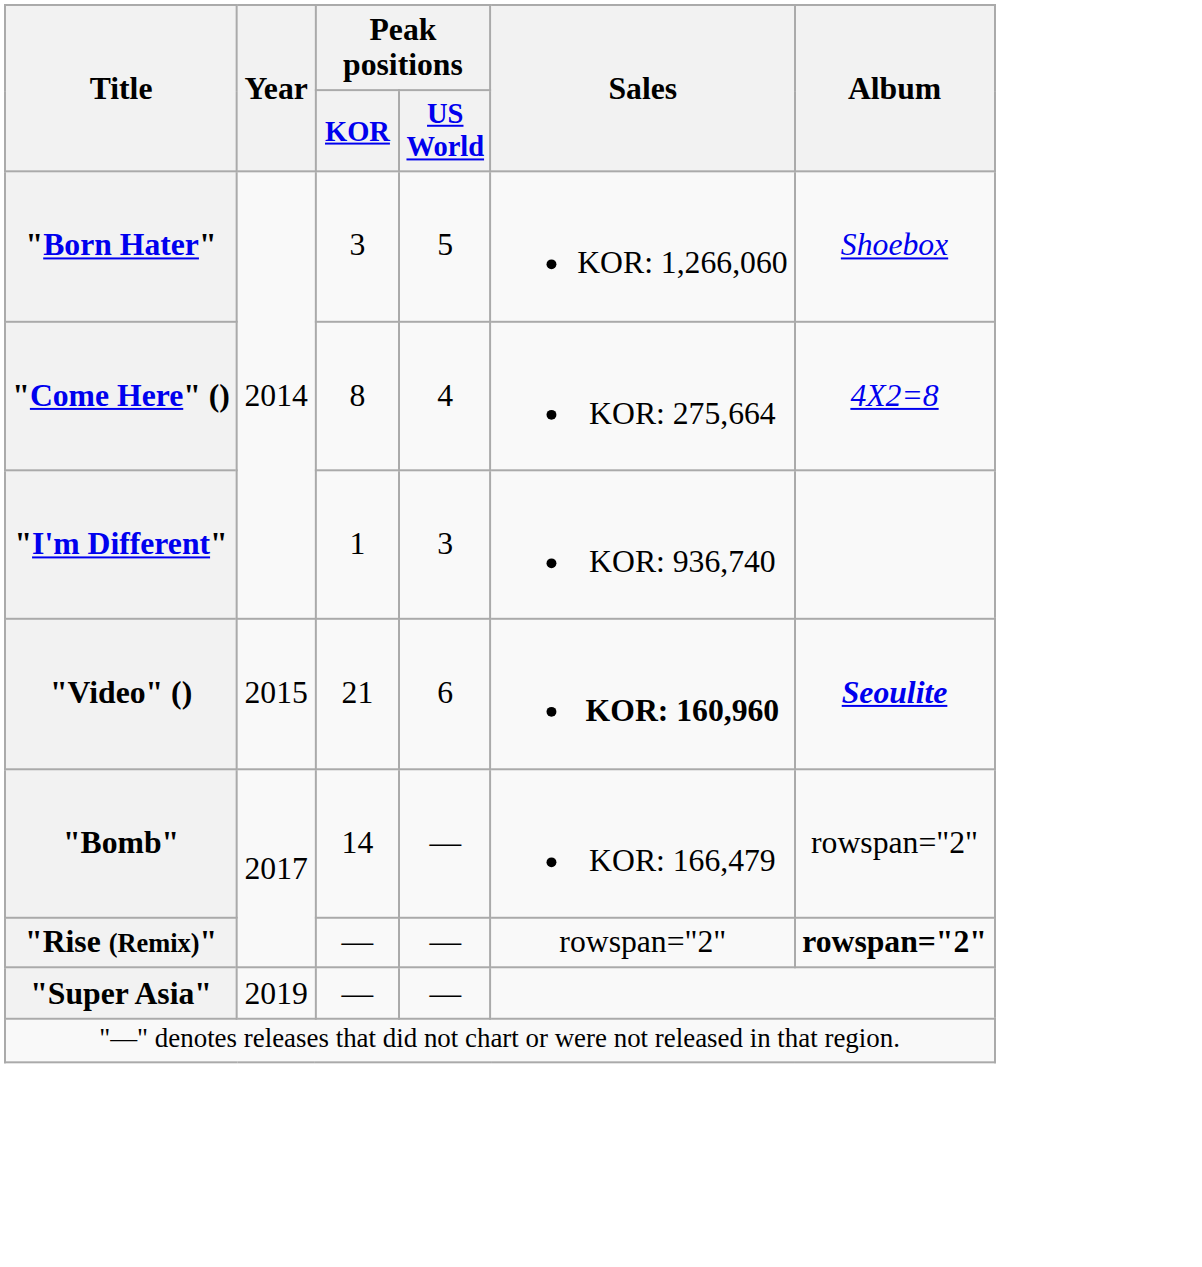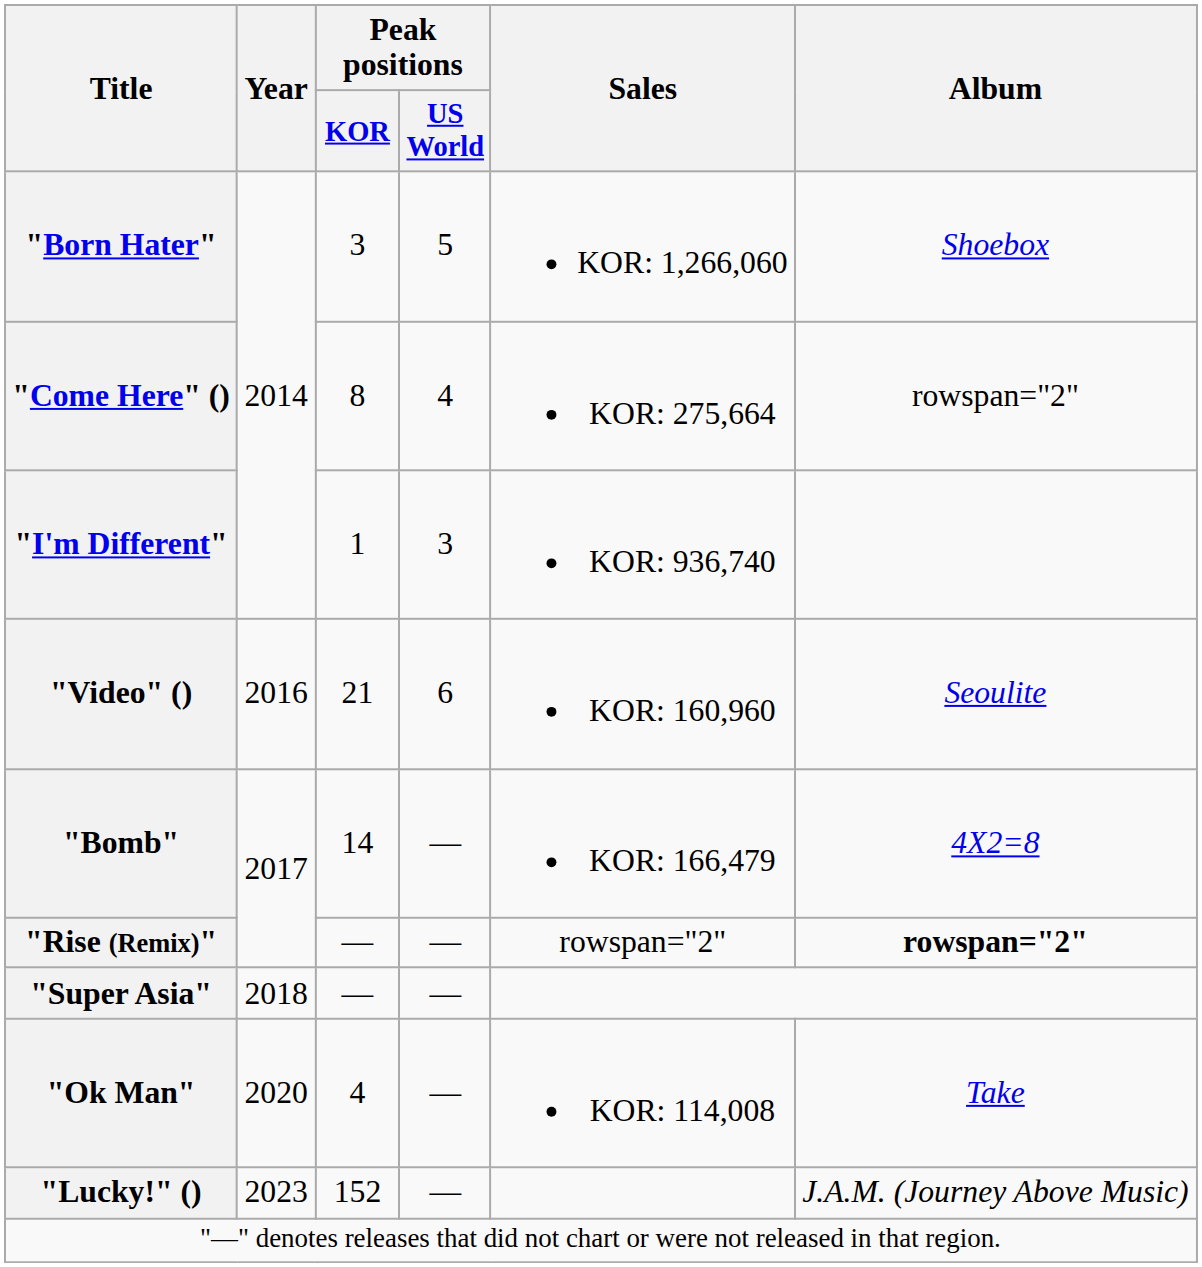(895, 394) 4X2=8 -> (995, 394) rowspan="2"
(276, 693) 2015 -> (276, 693) 2016
(643, 712) bold -> (643, 712) normal
(895, 693) bold -> (995, 693) normal
(895, 842) rowspan="2" -> (995, 842) 4X2=8
(276, 992) 2019 -> (276, 992) 2018
+ row: (121, 1092)
+ row: (121, 1192)
